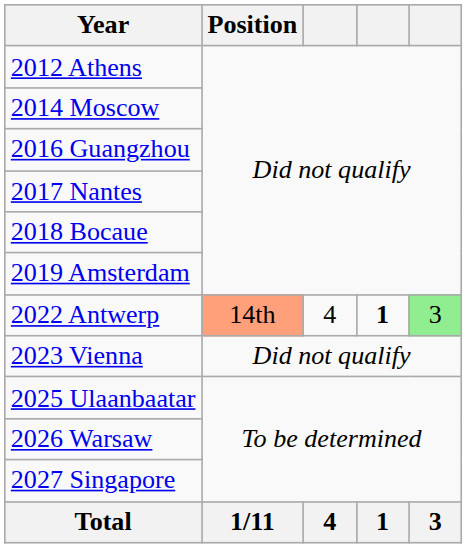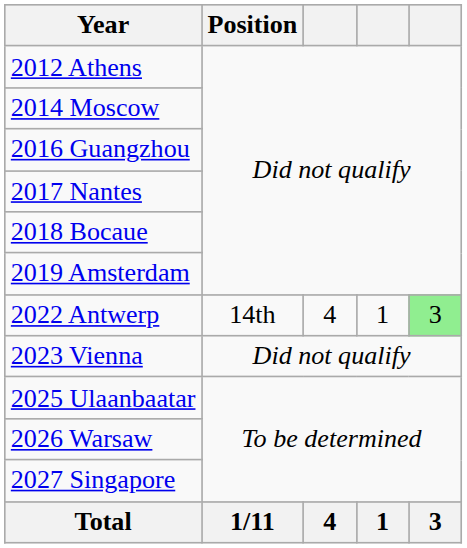(252, 314) lightsalmon background -> (252, 314) no background
(383, 314) bold -> (383, 314) normal
